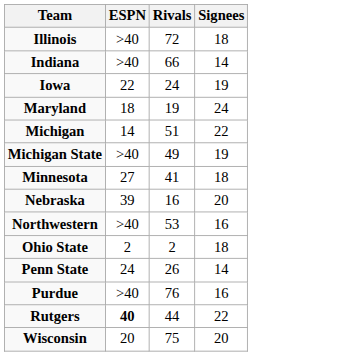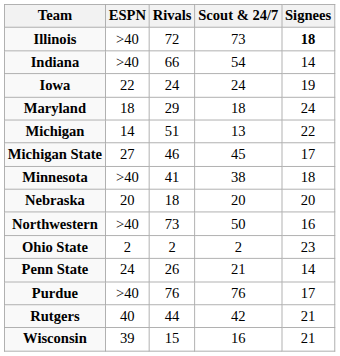+ column: (238, 16)
(221, 39) normal -> (308, 39) bold
(172, 108) 19 -> (172, 108) 29
(127, 154) >40 -> (127, 154) 27
(172, 154) 49 -> (172, 154) 46
(221, 154) 19 -> (308, 154) 17
(127, 177) 27 -> (127, 177) >40
(127, 200) 39 -> (127, 200) 20
(172, 200) 16 -> (172, 200) 18
(172, 223) 53 -> (172, 223) 73
(221, 246) 18 -> (308, 246) 23
(221, 293) 16 -> (308, 293) 17
(127, 316) bold -> (127, 316) normal
(221, 316) 22 -> (308, 316) 21
(127, 339) 20 -> (127, 339) 39
(172, 339) 75 -> (172, 339) 15
(221, 339) 20 -> (308, 339) 21
